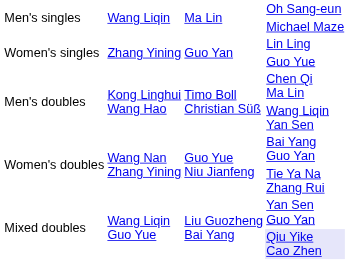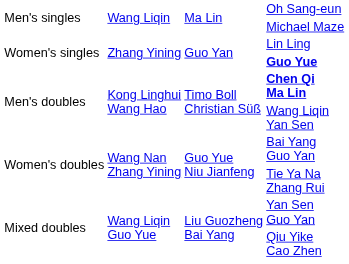(291, 61) normal -> (292, 61) bold
(289, 86) normal -> (290, 86) bold
(294, 244) lavender background -> (294, 244) no background
